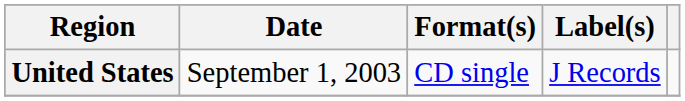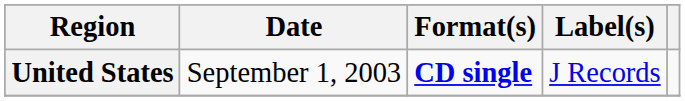(472, 72) normal -> (473, 72) bold
